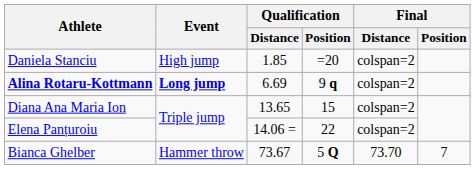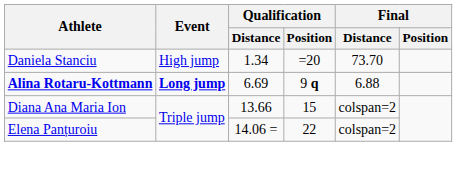(275, 61) 1.85 -> (256, 61) 1.34
(386, 61) colspan=2 -> (367, 61) 73.70
(386, 84) colspan=2 -> (367, 84) 6.88
(275, 107) 13.65 -> (256, 107) 13.66
- row: (51, 153)
